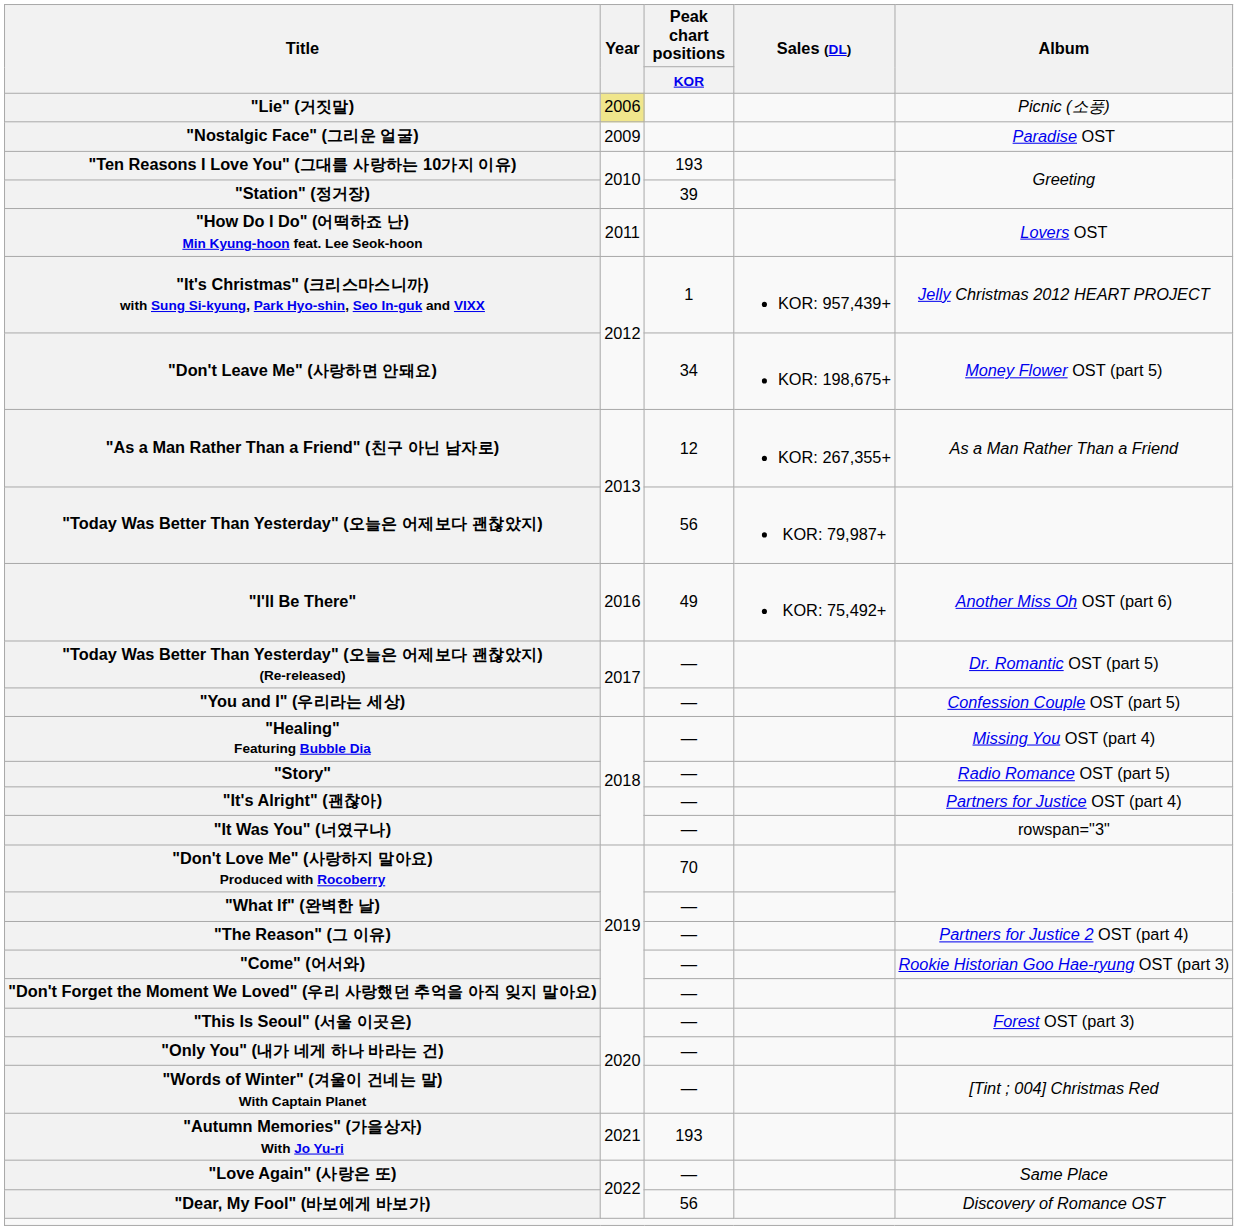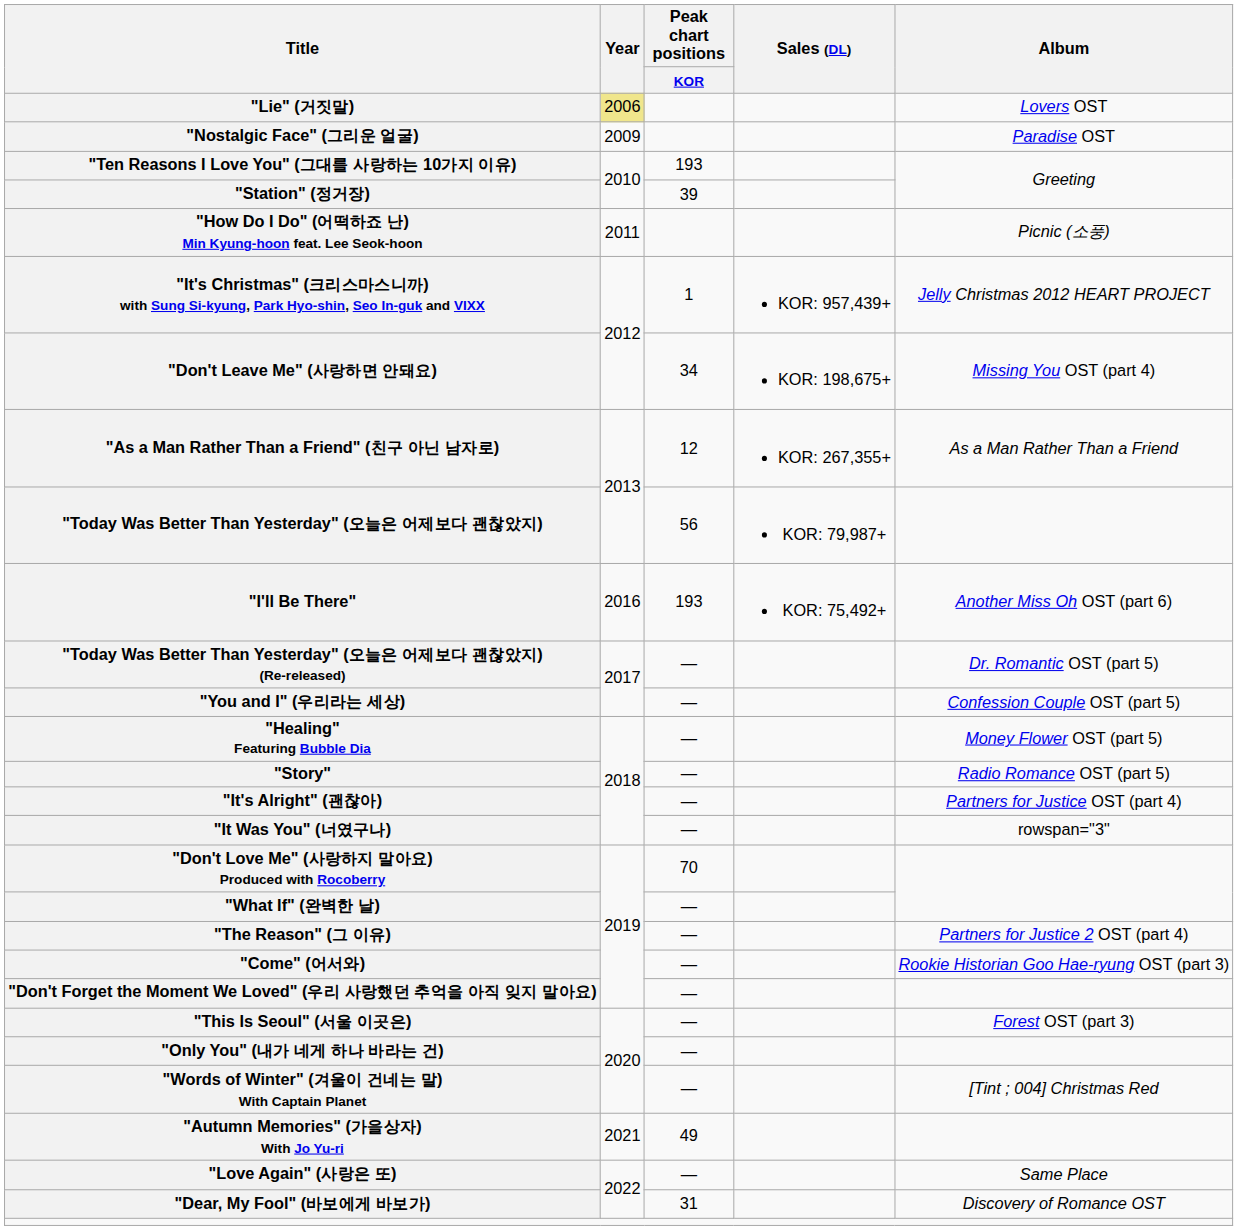(1064, 106) Picnic (소풍) -> (1064, 107) Lovers OST
(1064, 232) Lovers OST -> (1064, 231) Picnic (소풍)
(1064, 371) Money Flower OST (part 5) -> (1064, 371) Missing You OST (part 4)
(689, 602) 49 -> (689, 602) 193
(1064, 738) Missing You OST (part 4) -> (1064, 738) Money Flower OST (part 5)
(689, 1136) 193 -> (689, 1136) 49
(689, 1203) 56 -> (689, 1203) 31
